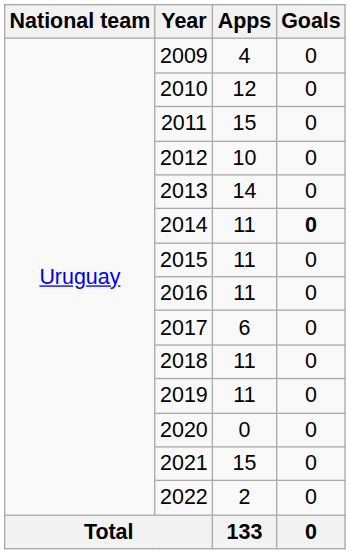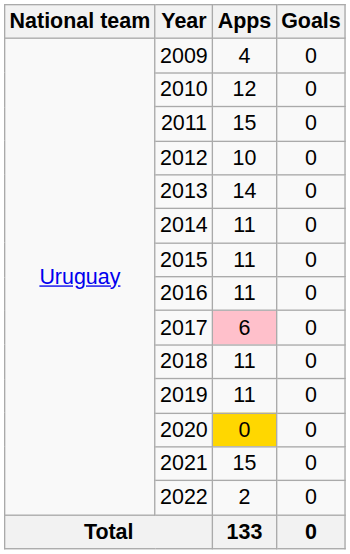(311, 225) bold -> (311, 225) normal
(244, 327) no background -> (244, 327) pink background
(244, 429) no background -> (244, 429) gold background
